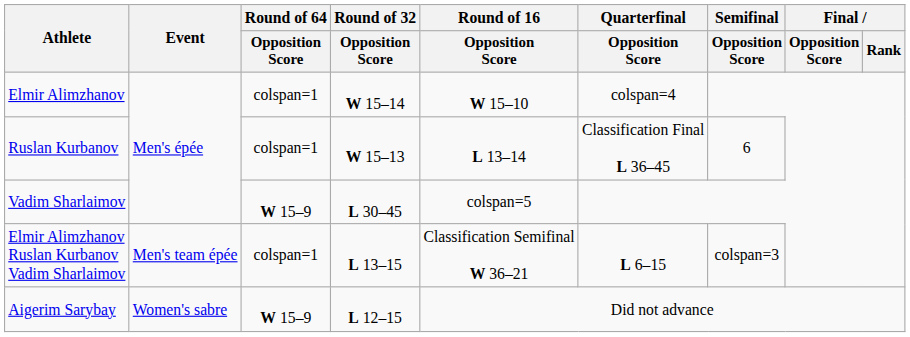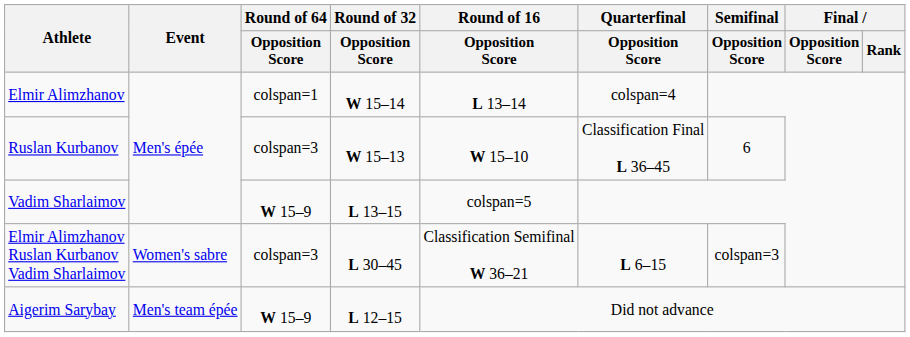(499, 104) W 15–10 -> (499, 104) L 13–14
(286, 148) colspan=1 -> (286, 148) colspan=3
(499, 157) L 13–14 -> (499, 157) W 15–10
(375, 211) L 30–45 -> (375, 211) L 13–15
(185, 255) Men's team épée -> (180, 255) Women's sabre
(286, 255) colspan=1 -> (286, 255) colspan=3
(375, 265) L 13–15 -> (375, 265) L 30–45
(180, 309) Women's sabre -> (185, 309) Men's team épée
